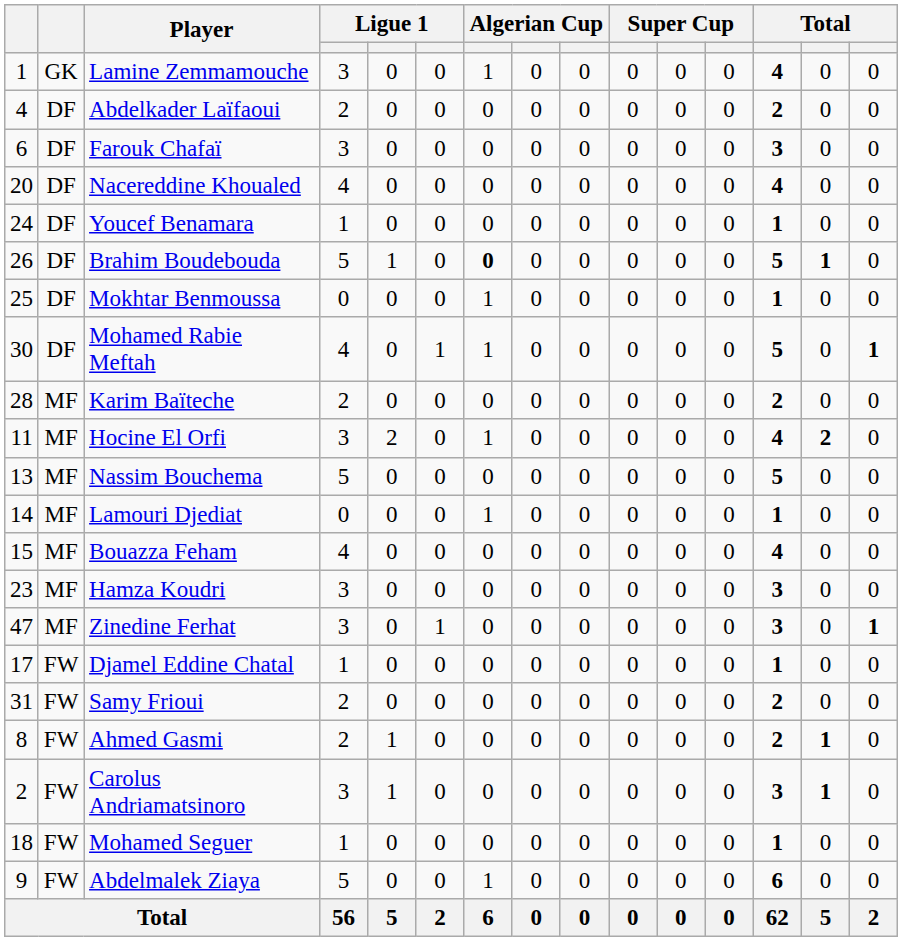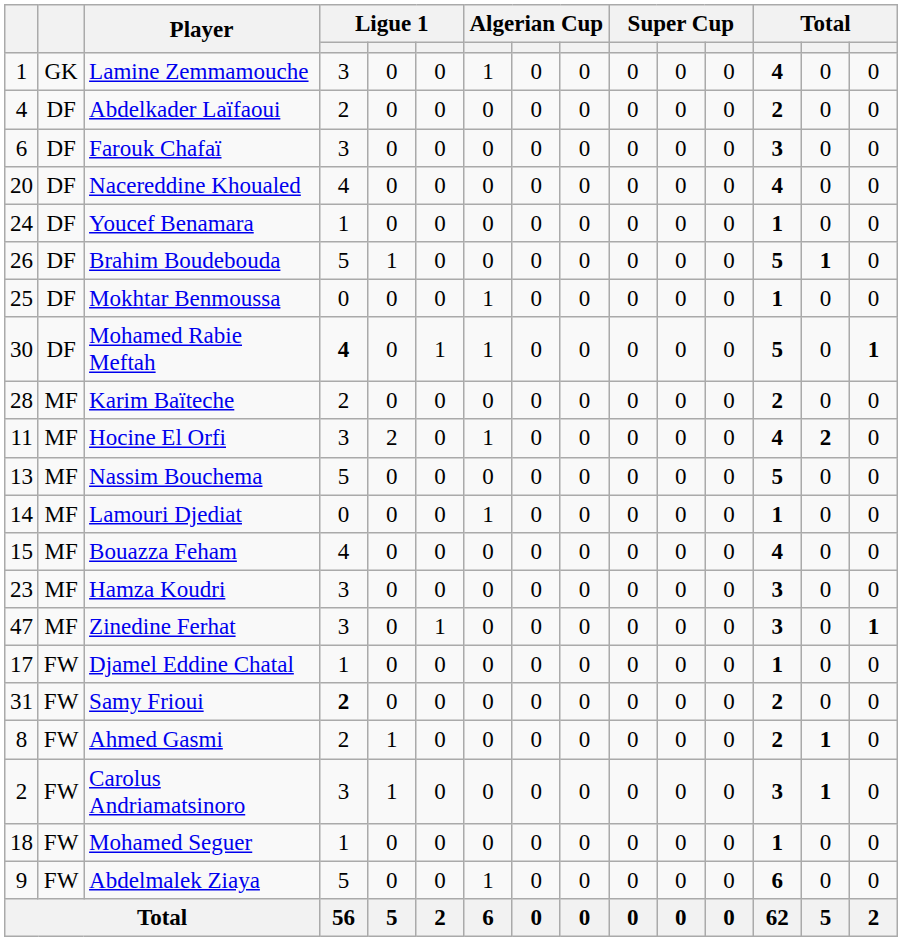(488, 260) bold -> (488, 260) normal
(344, 349) normal -> (344, 349) bold
(344, 702) normal -> (344, 702) bold
